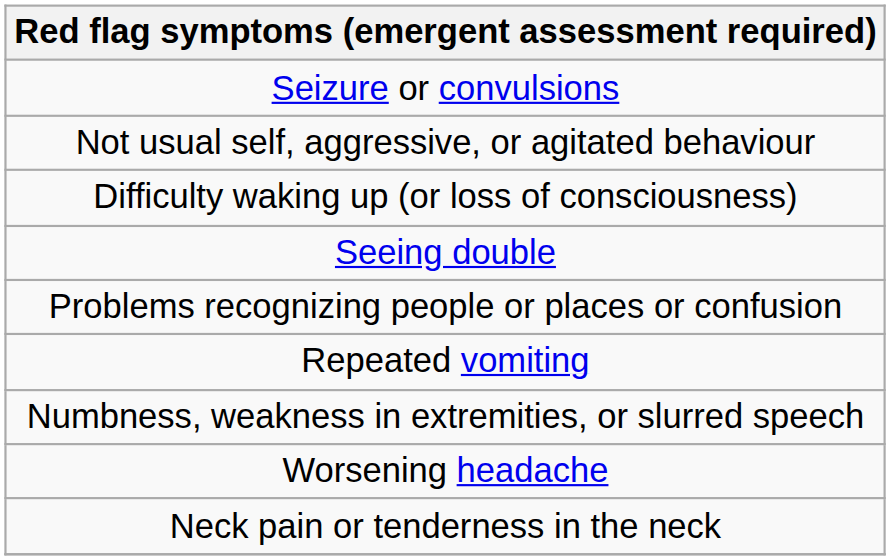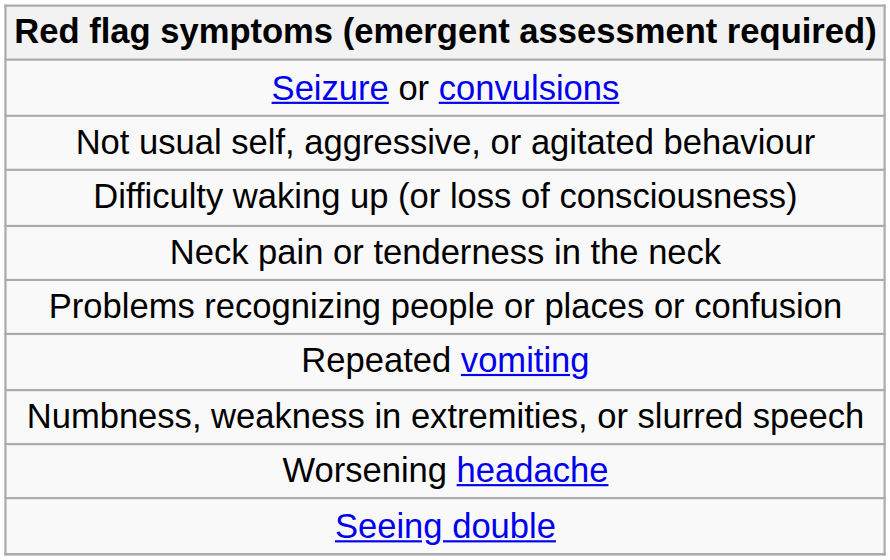(445, 251) Seeing double -> (445, 251) Neck pain or tenderness in the neck
(445, 525) Neck pain or tenderness in the neck -> (445, 525) Seeing double
